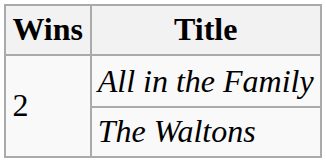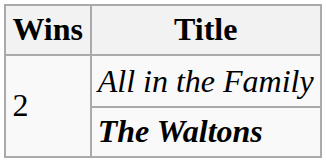(177, 131) normal -> (180, 131) bold
